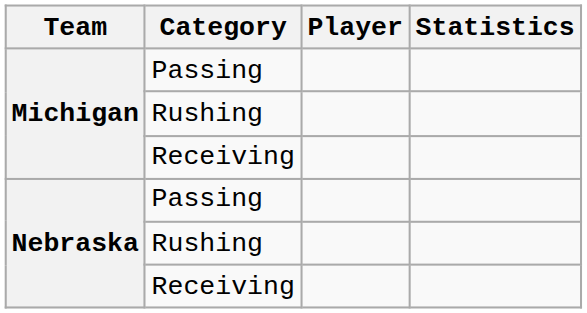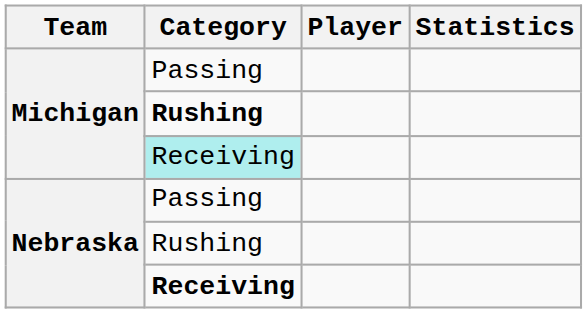(207, 114) normal -> (207, 114) bold
(223, 157) no background -> (223, 157) paleturquoise background
(223, 286) normal -> (223, 286) bold
